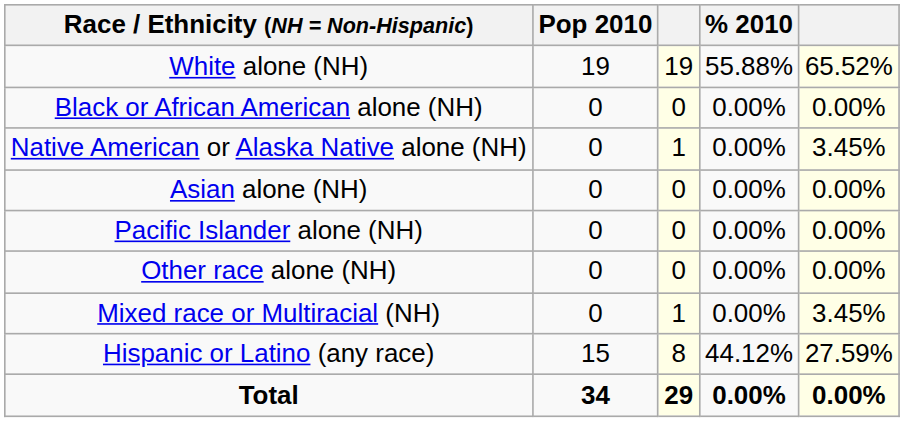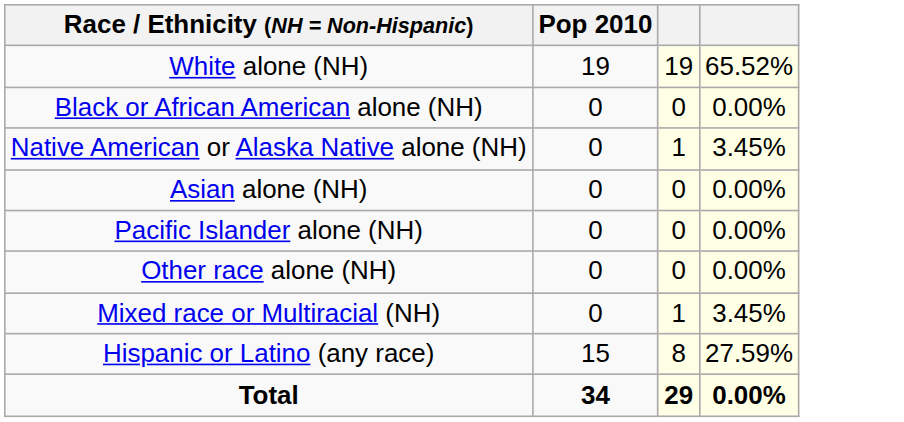- column: (749, 25)
